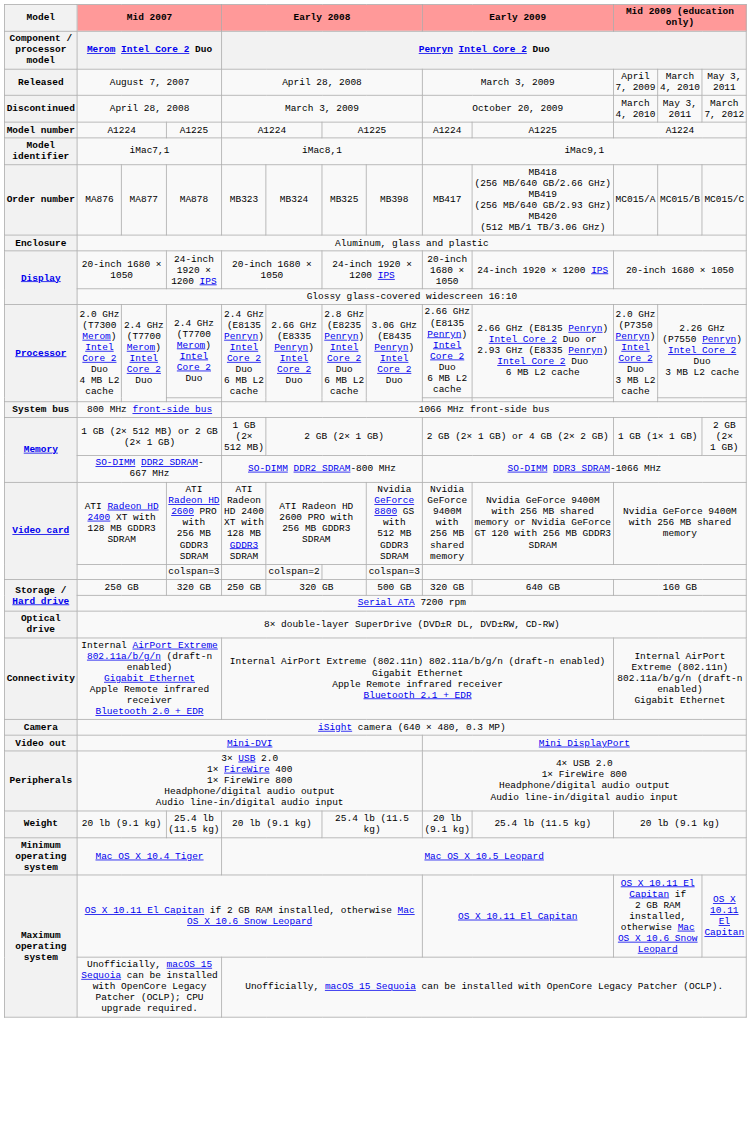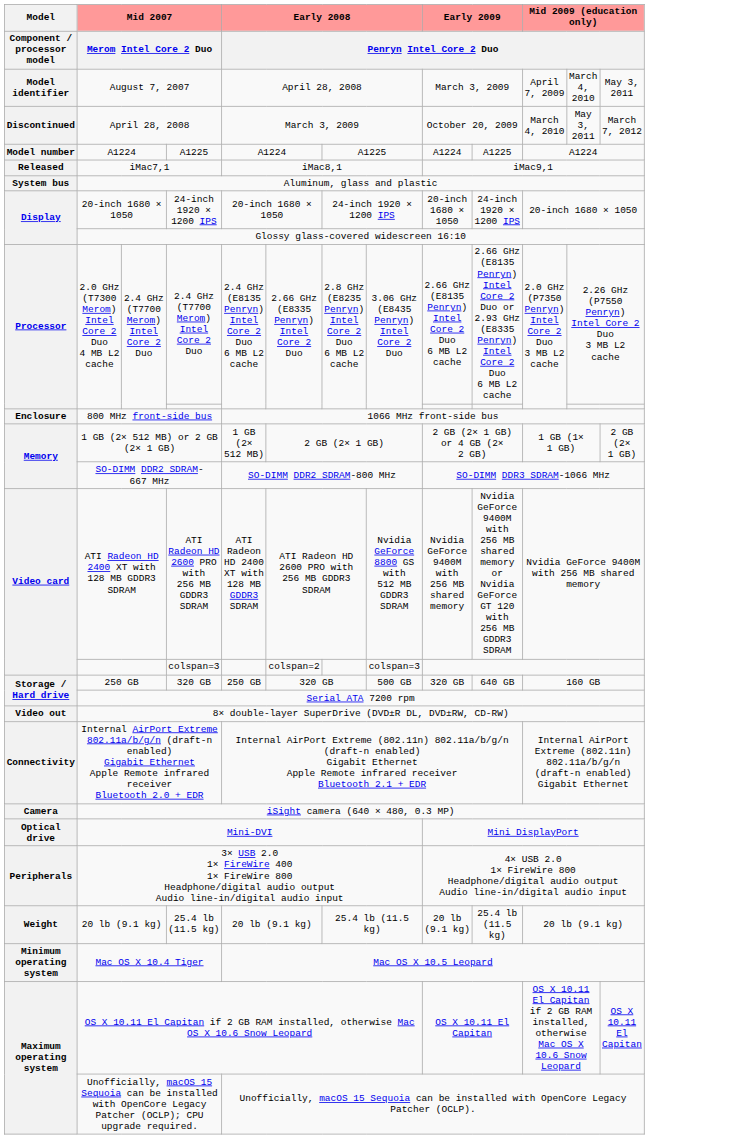(41, 82) Released -> (41, 88) Model identifier
(41, 151) Model identifier -> (41, 168) Released
- row: (194, 200)
(41, 243) Enclosure -> (41, 183) System bus
(41, 410) System bus -> (41, 416) Enclosure
(41, 624) Optical drive -> (41, 714) Video out
(41, 743) Video out -> (41, 833) Optical drive
